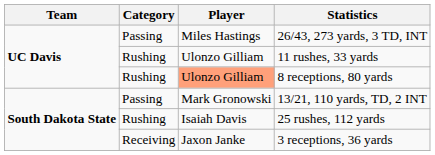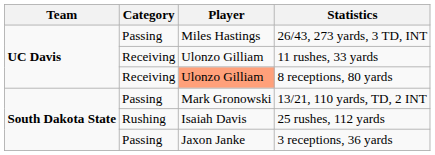(144, 56) Rushing -> (149, 56) Receiving
(144, 77) Rushing -> (149, 77) Receiving
(149, 139) Receiving -> (142, 139) Passing
